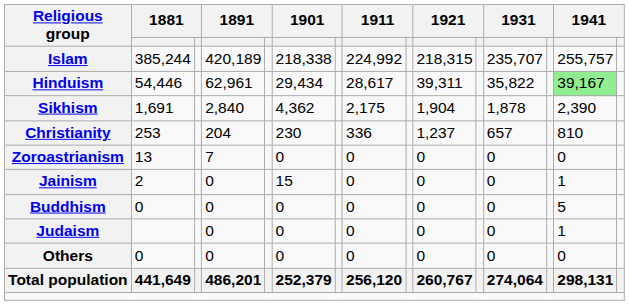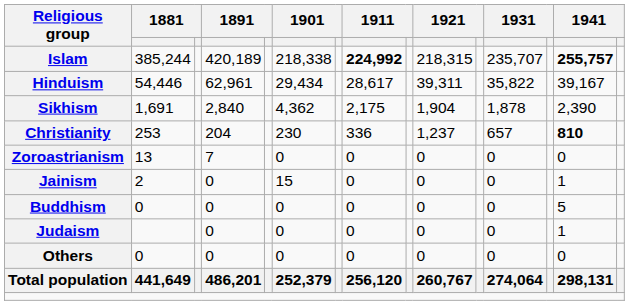(374, 58) normal -> (374, 58) bold
(585, 58) normal -> (585, 58) bold
(581, 83) lightgreen background -> (581, 83) no background
(570, 132) normal -> (570, 132) bold
